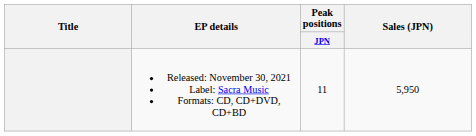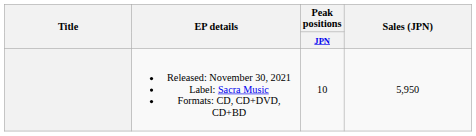(322, 89) 11 -> (322, 89) 10
